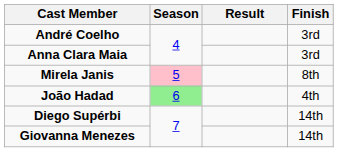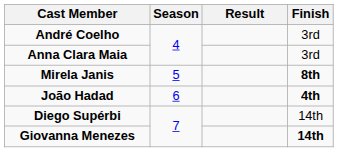(176, 75) pink background -> (176, 75) no background
(311, 75) normal -> (311, 75) bold
(176, 95) lightgreen background -> (176, 95) no background
(311, 95) normal -> (311, 95) bold
(311, 136) normal -> (311, 136) bold
